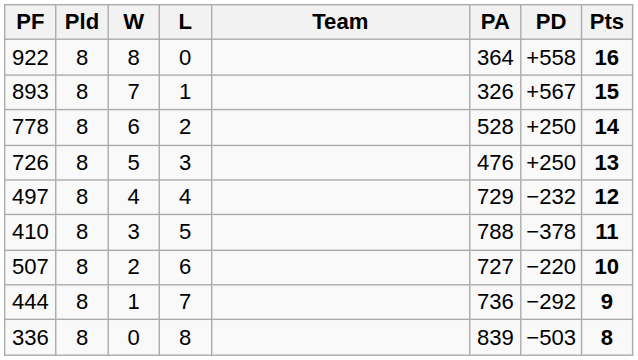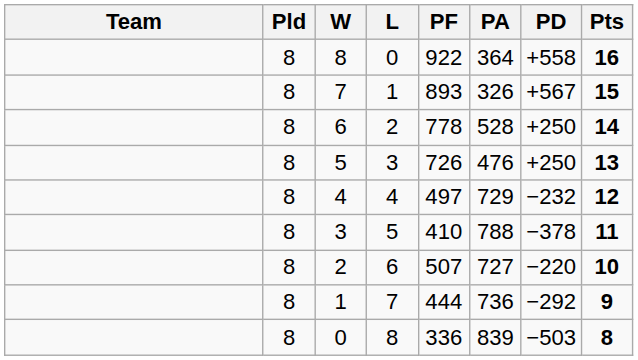columns swapped: (340, 22) <-> (30, 22)
